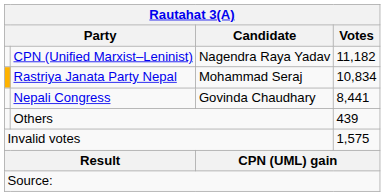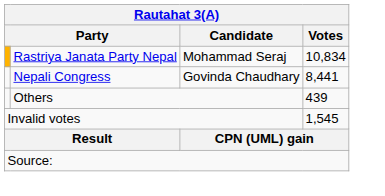- row: (103, 56)
(353, 139) 1,575 -> (322, 118) 1,545
